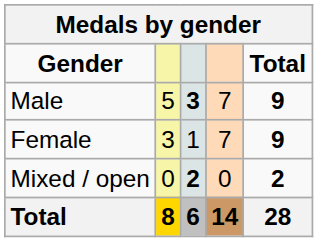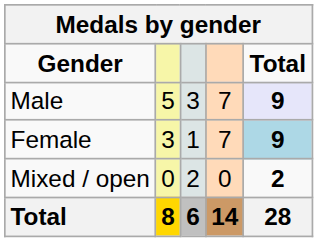(193, 101) bold -> (193, 101) normal
(278, 101) no background -> (278, 101) lavender background
(278, 140) no background -> (278, 140) lightblue background
(193, 178) bold -> (193, 178) normal
